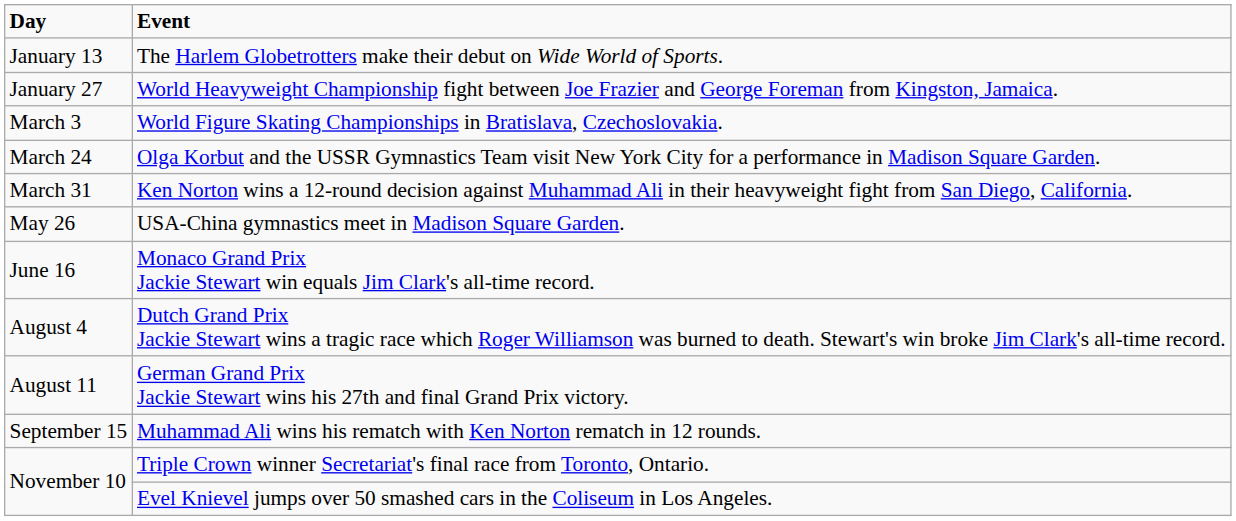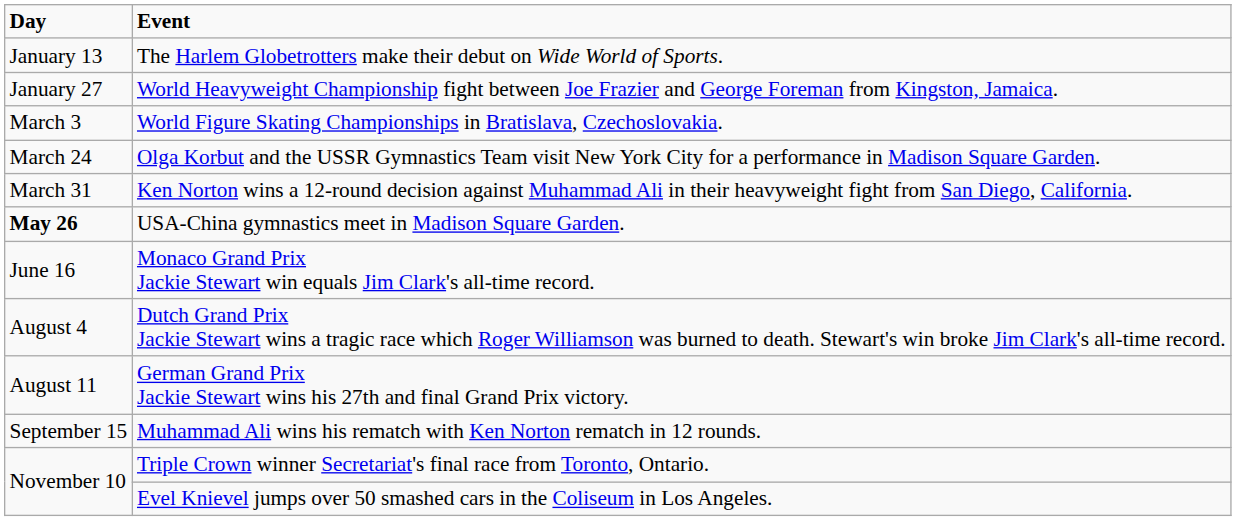(42, 223) normal -> (44, 223) bold
